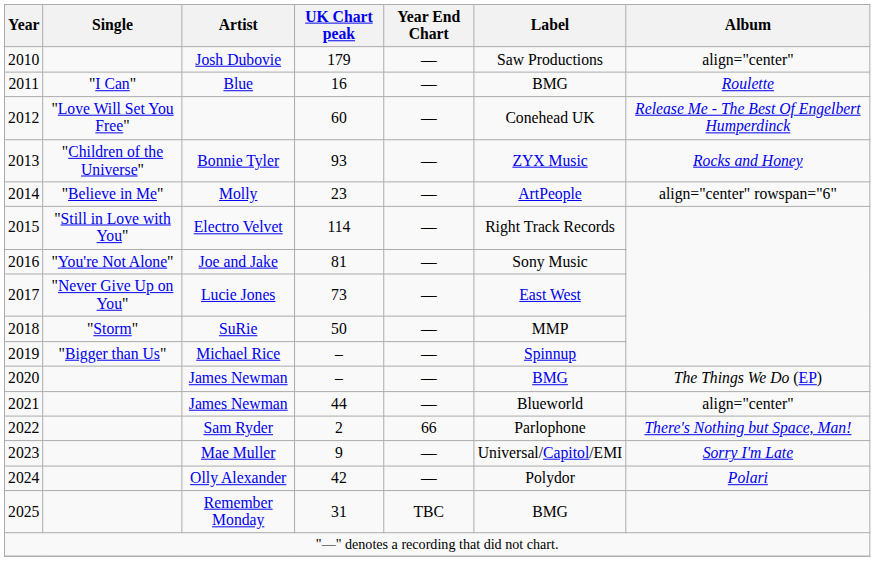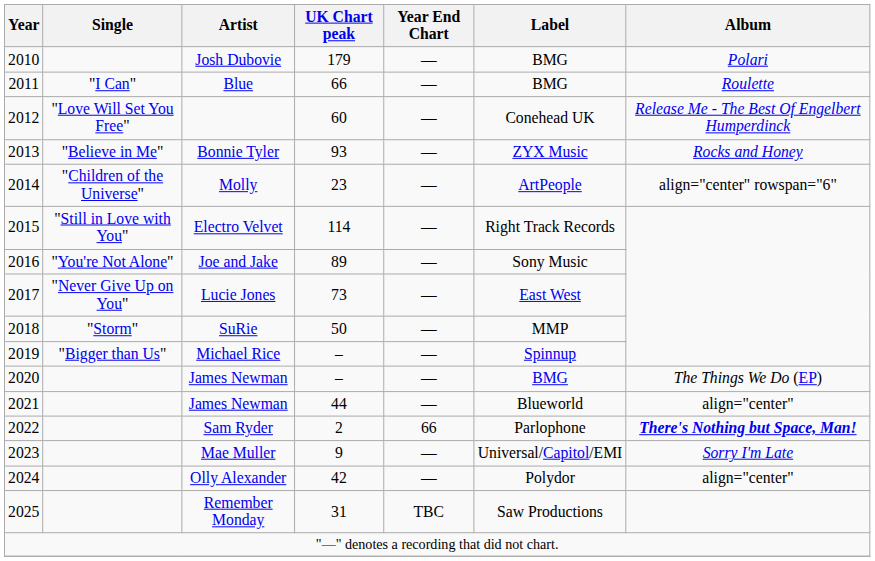(550, 59) Saw Productions -> (550, 59) BMG
(748, 59) align="center" -> (748, 59) Polari
(339, 84) 16 -> (339, 84) 66
(112, 160) "Children of the Universe" -> (112, 151) "Believe in Me"
(112, 194) "Believe in Me" -> (112, 185) "Children of the Universe"
(339, 261) 81 -> (339, 261) 89
(748, 428) normal -> (748, 428) bold
(748, 478) Polari -> (748, 478) align="center"
(550, 511) BMG -> (550, 511) Saw Productions
